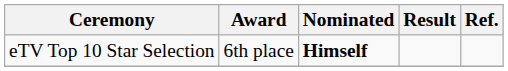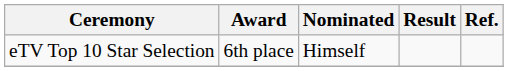(335, 50) bold -> (334, 50) normal
